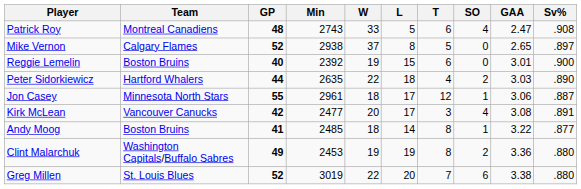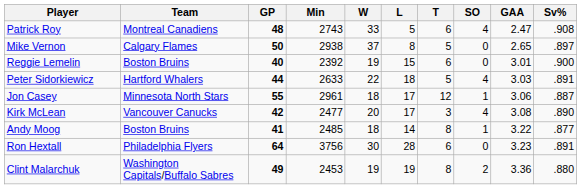(278, 46) 52 -> (278, 46) 50
(331, 79) 2635 -> (331, 79) 2633
(449, 79) 4 -> (449, 79) 5
(486, 79) 2 -> (486, 79) 4
(564, 79) .890 -> (564, 79) .891
(564, 113) .891 -> (564, 113) .890
+ row: (34, 146)
- row: (34, 175)
